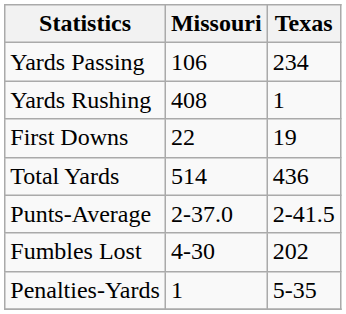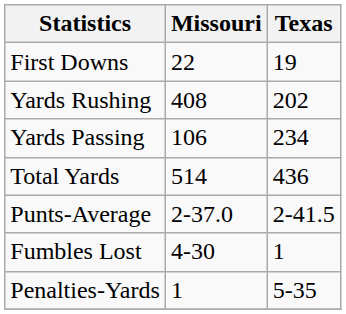rows swapped: (69, 137) <-> (77, 61)
(279, 99) 1 -> (291, 99) 202
(291, 251) 202 -> (279, 251) 1
